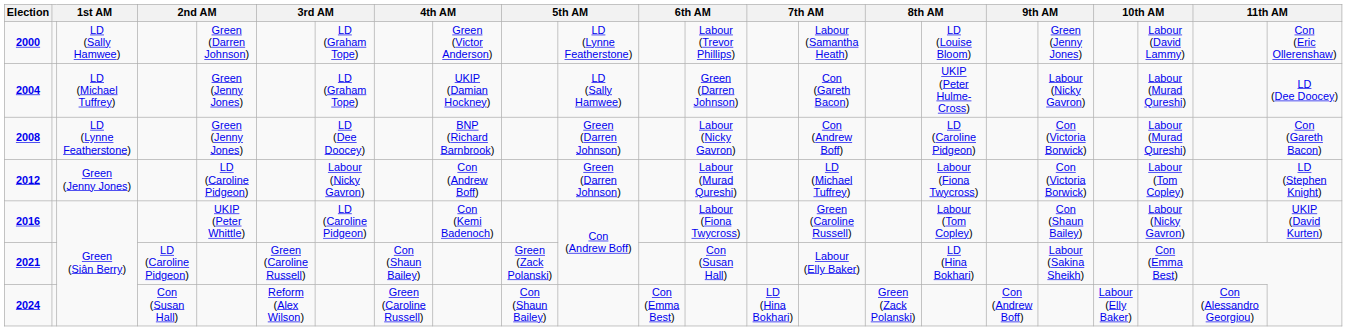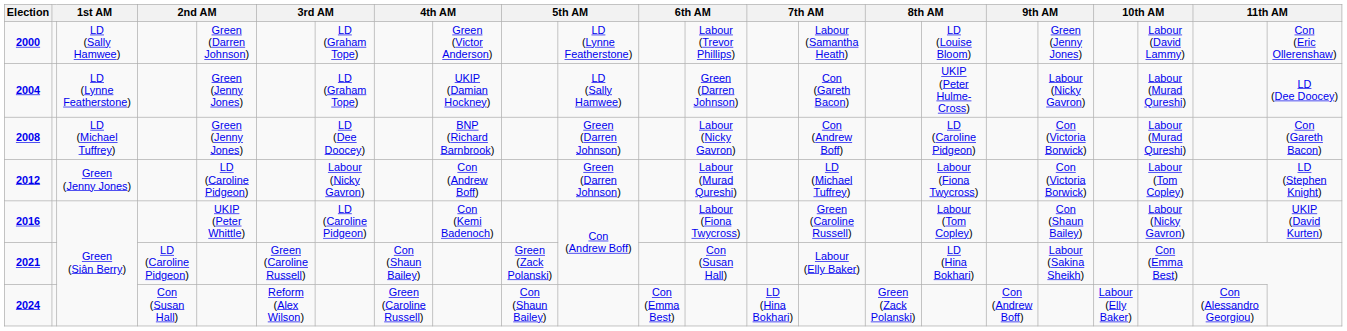(97, 90) LD (Michael Tuffrey) -> (97, 90) LD (Lynne Featherstone)
(97, 138) LD (Lynne Featherstone) -> (97, 138) LD (Michael Tuffrey)
